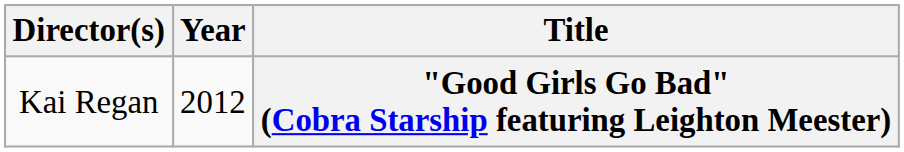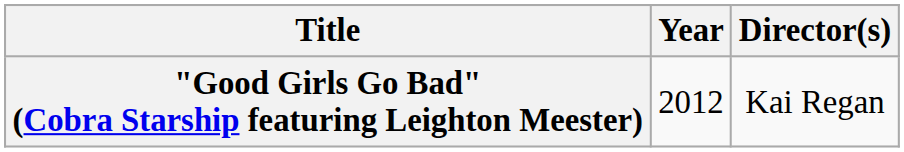columns swapped: (576, 30) <-> (89, 30)
